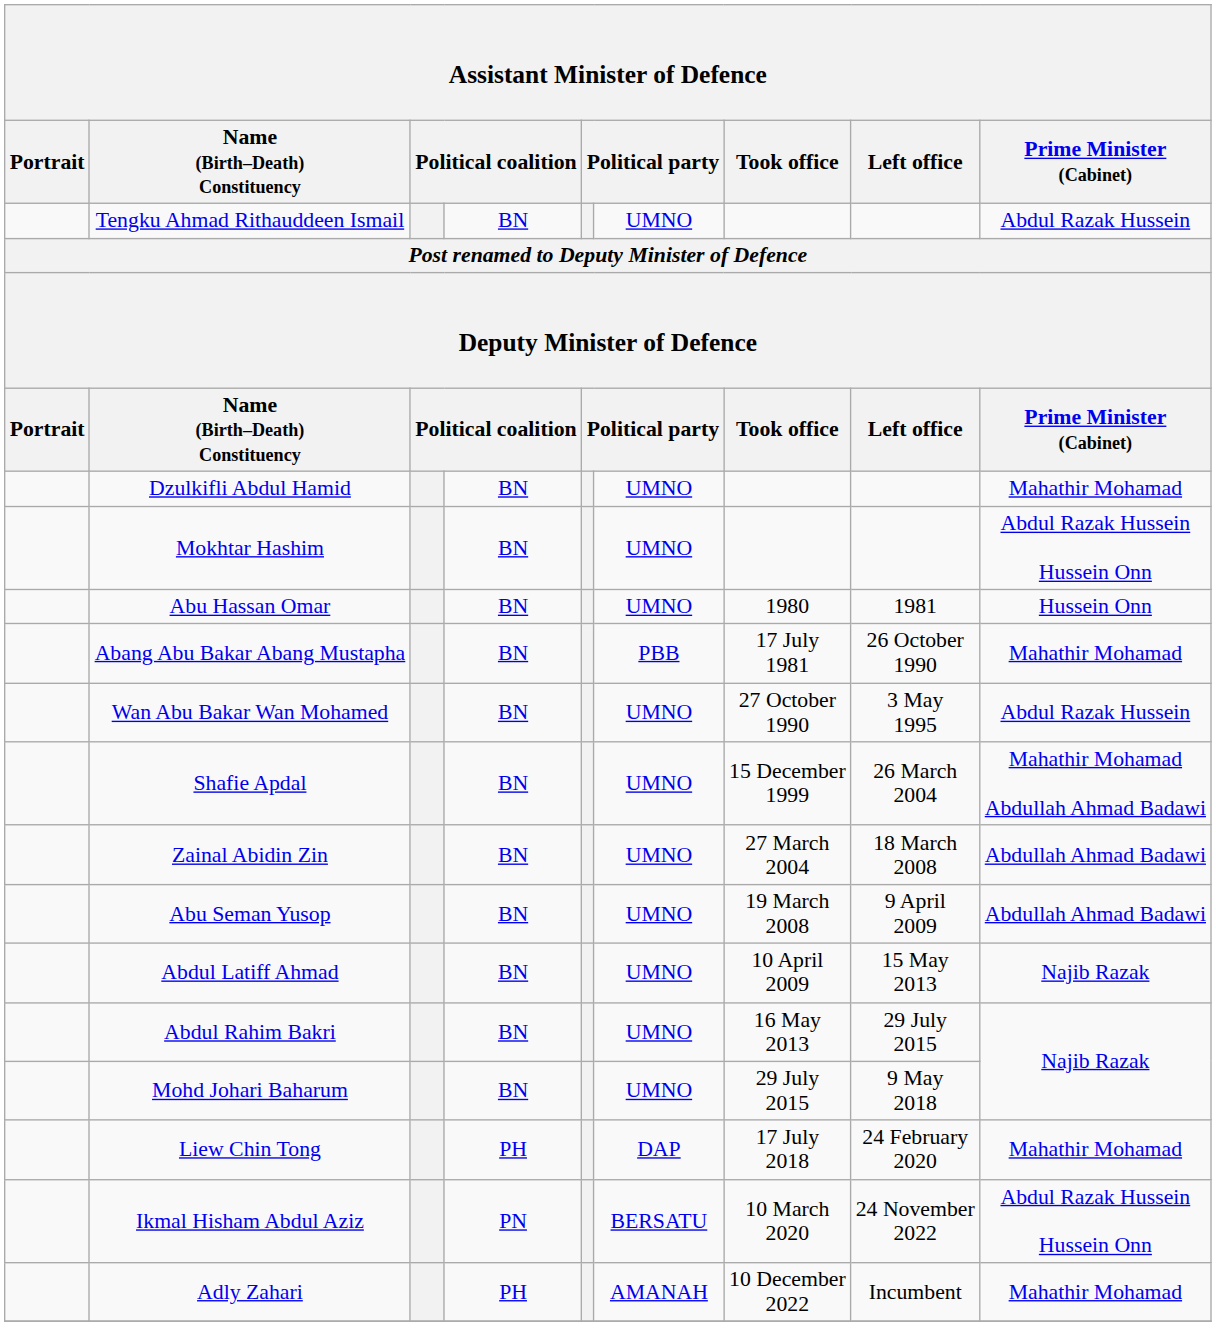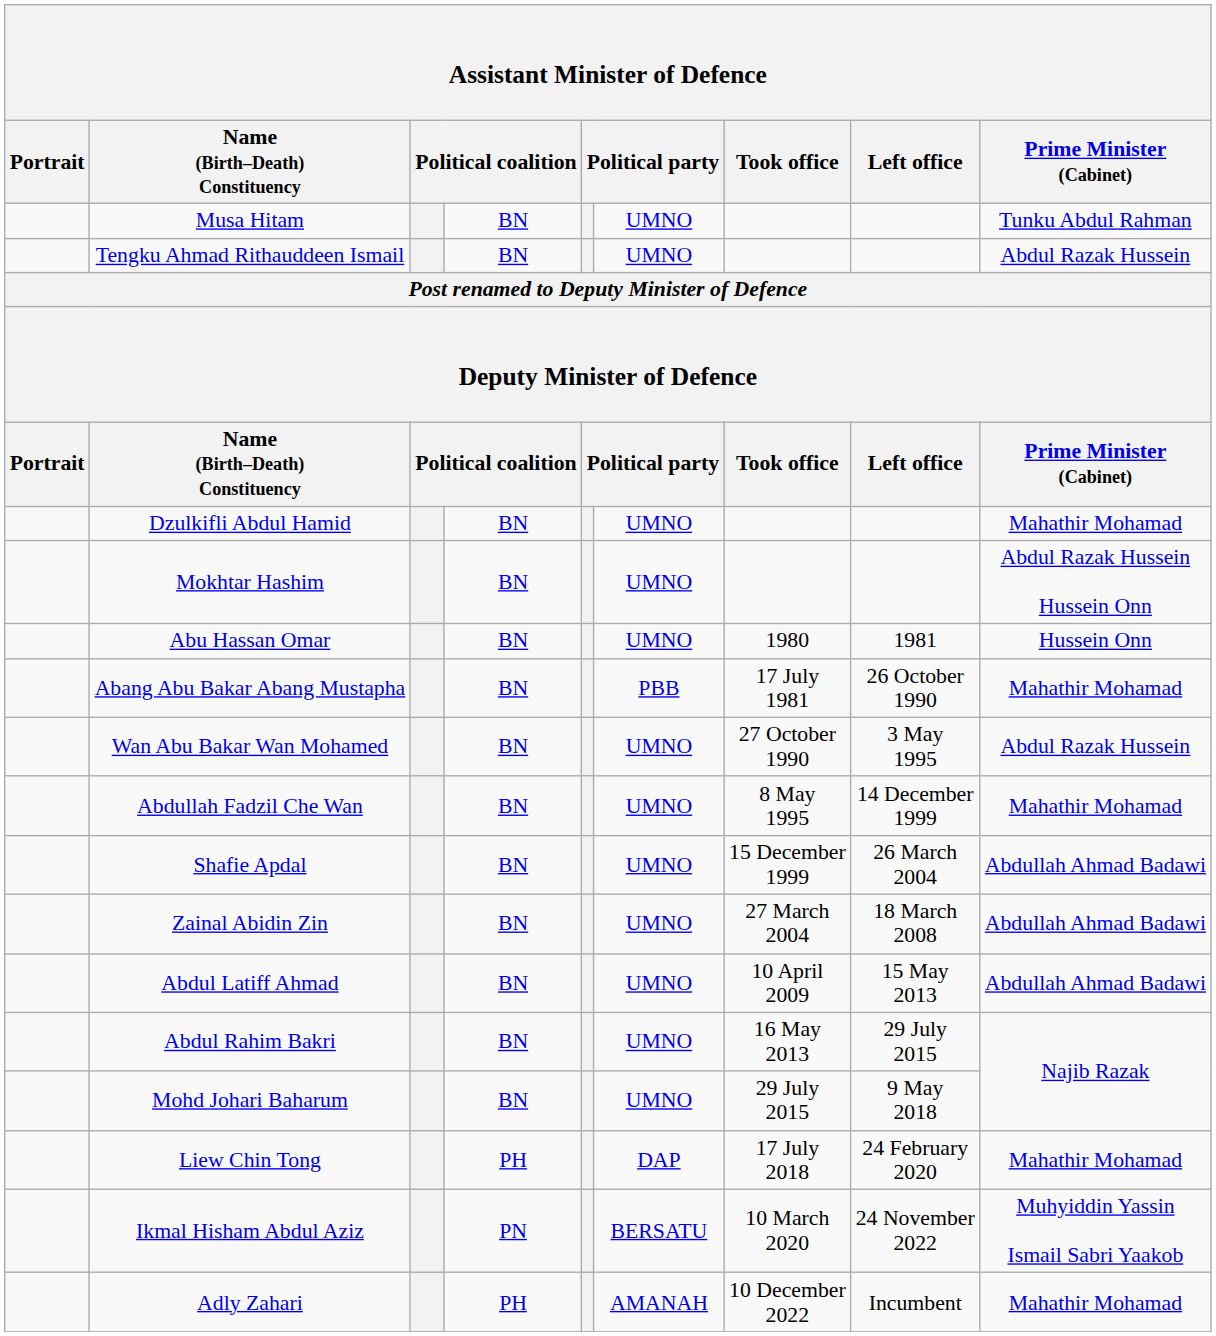+ row: (250, 220)
+ row: (250, 805)
(1095, 783) Mahathir Mohamad Abdullah Ahmad Badawi -> (1095, 864) Abdullah Ahmad Badawi
- row: (250, 913)
(1095, 972) Najib Razak -> (1095, 982) Abdullah Ahmad Badawi
(1095, 1220) Abdul Razak Hussein Hussein Onn -> (1095, 1230) Muhyiddin Yassin Ismail Sabri Yaakob
